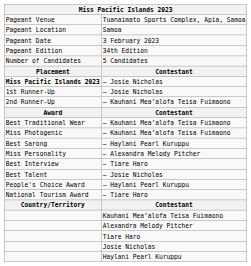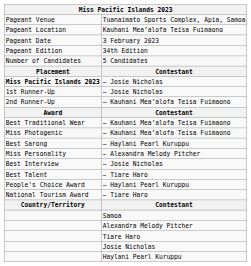(112, 30) Samoa -> (163, 30) Kauhani Mea’alofa Teisa Fuimaono
(125, 164) − Tiare Haro -> (133, 164) – Josie Nicholas
(133, 175) – Josie Nicholas -> (125, 175) − Tiare Haro
(163, 216) Kauhani Mea’alofa Teisa Fuimaono -> (112, 216) Samoa
